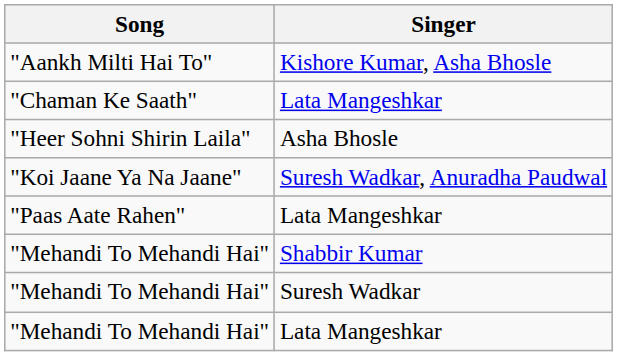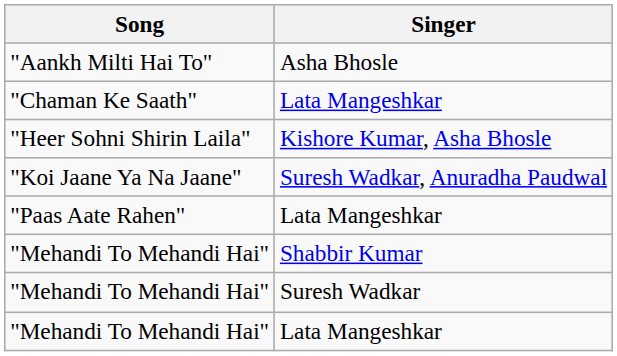(416, 62) Kishore Kumar, Asha Bhosle -> (339, 62) Asha Bhosle
(339, 138) Asha Bhosle -> (416, 138) Kishore Kumar, Asha Bhosle
